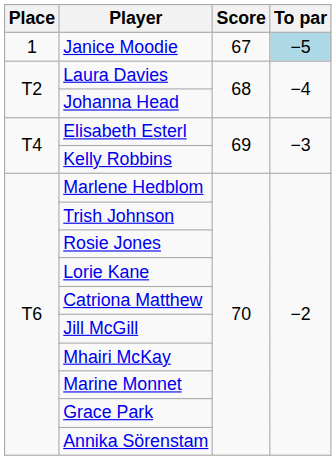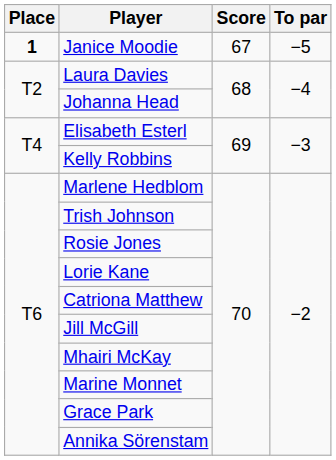(32, 46) normal -> (32, 46) bold
(301, 46) lightblue background -> (301, 46) no background
